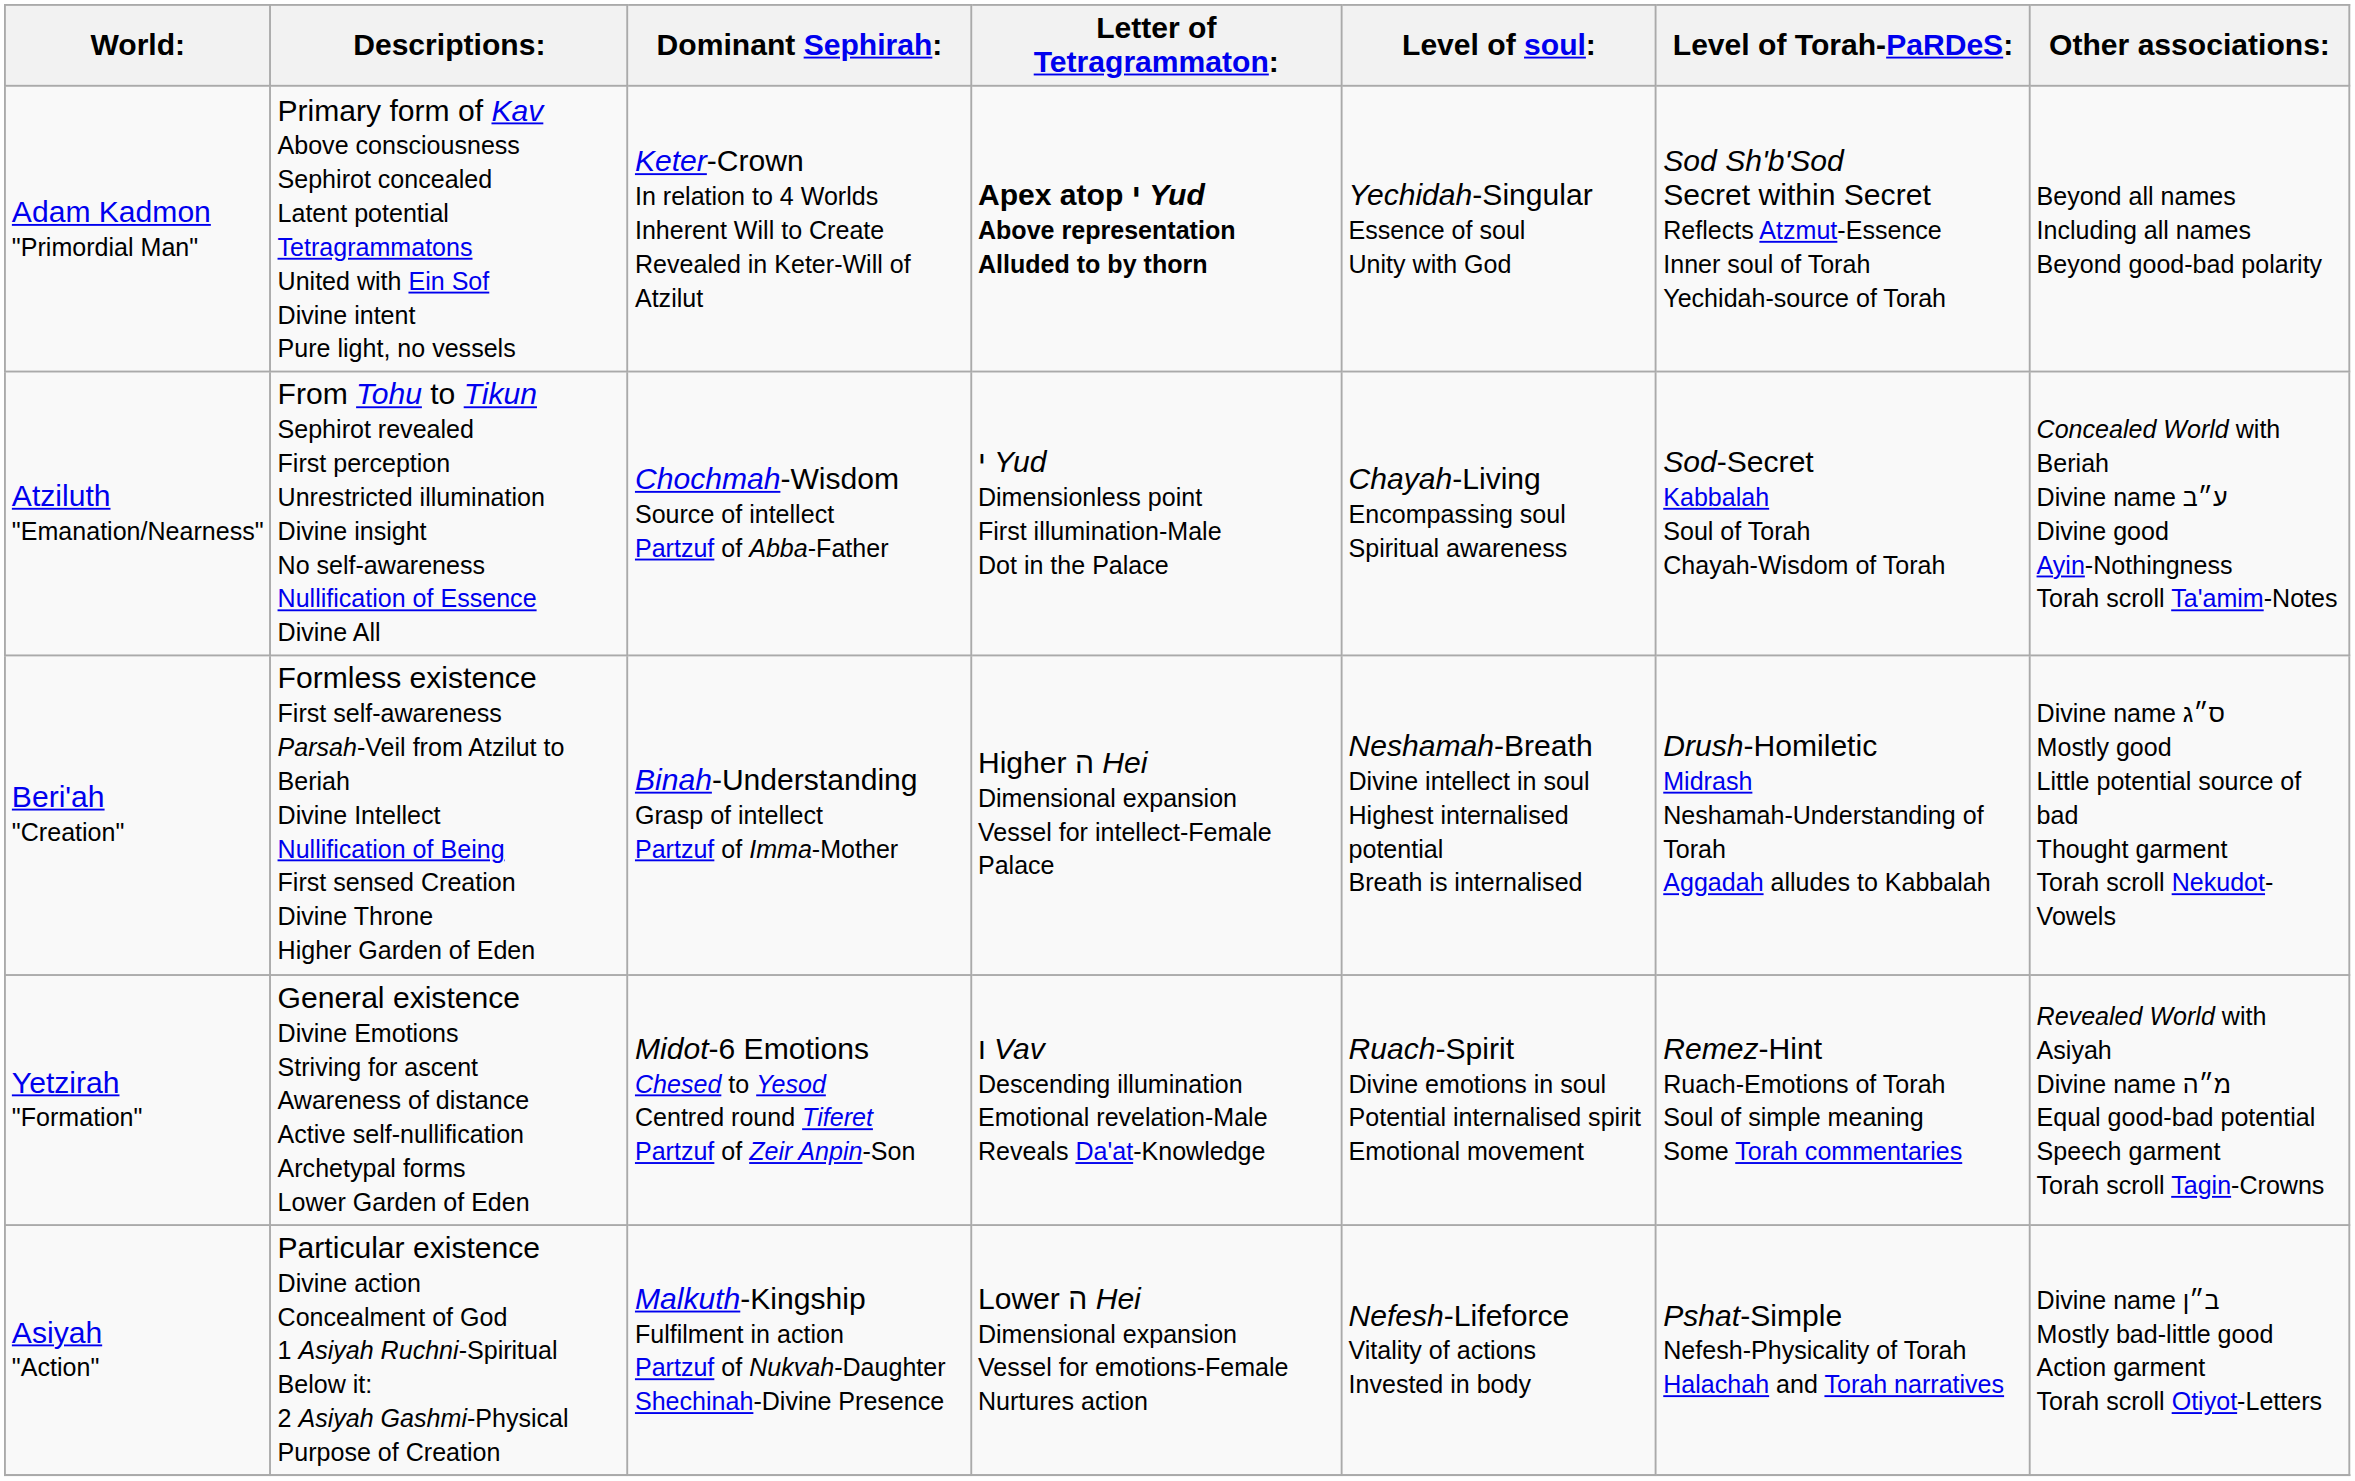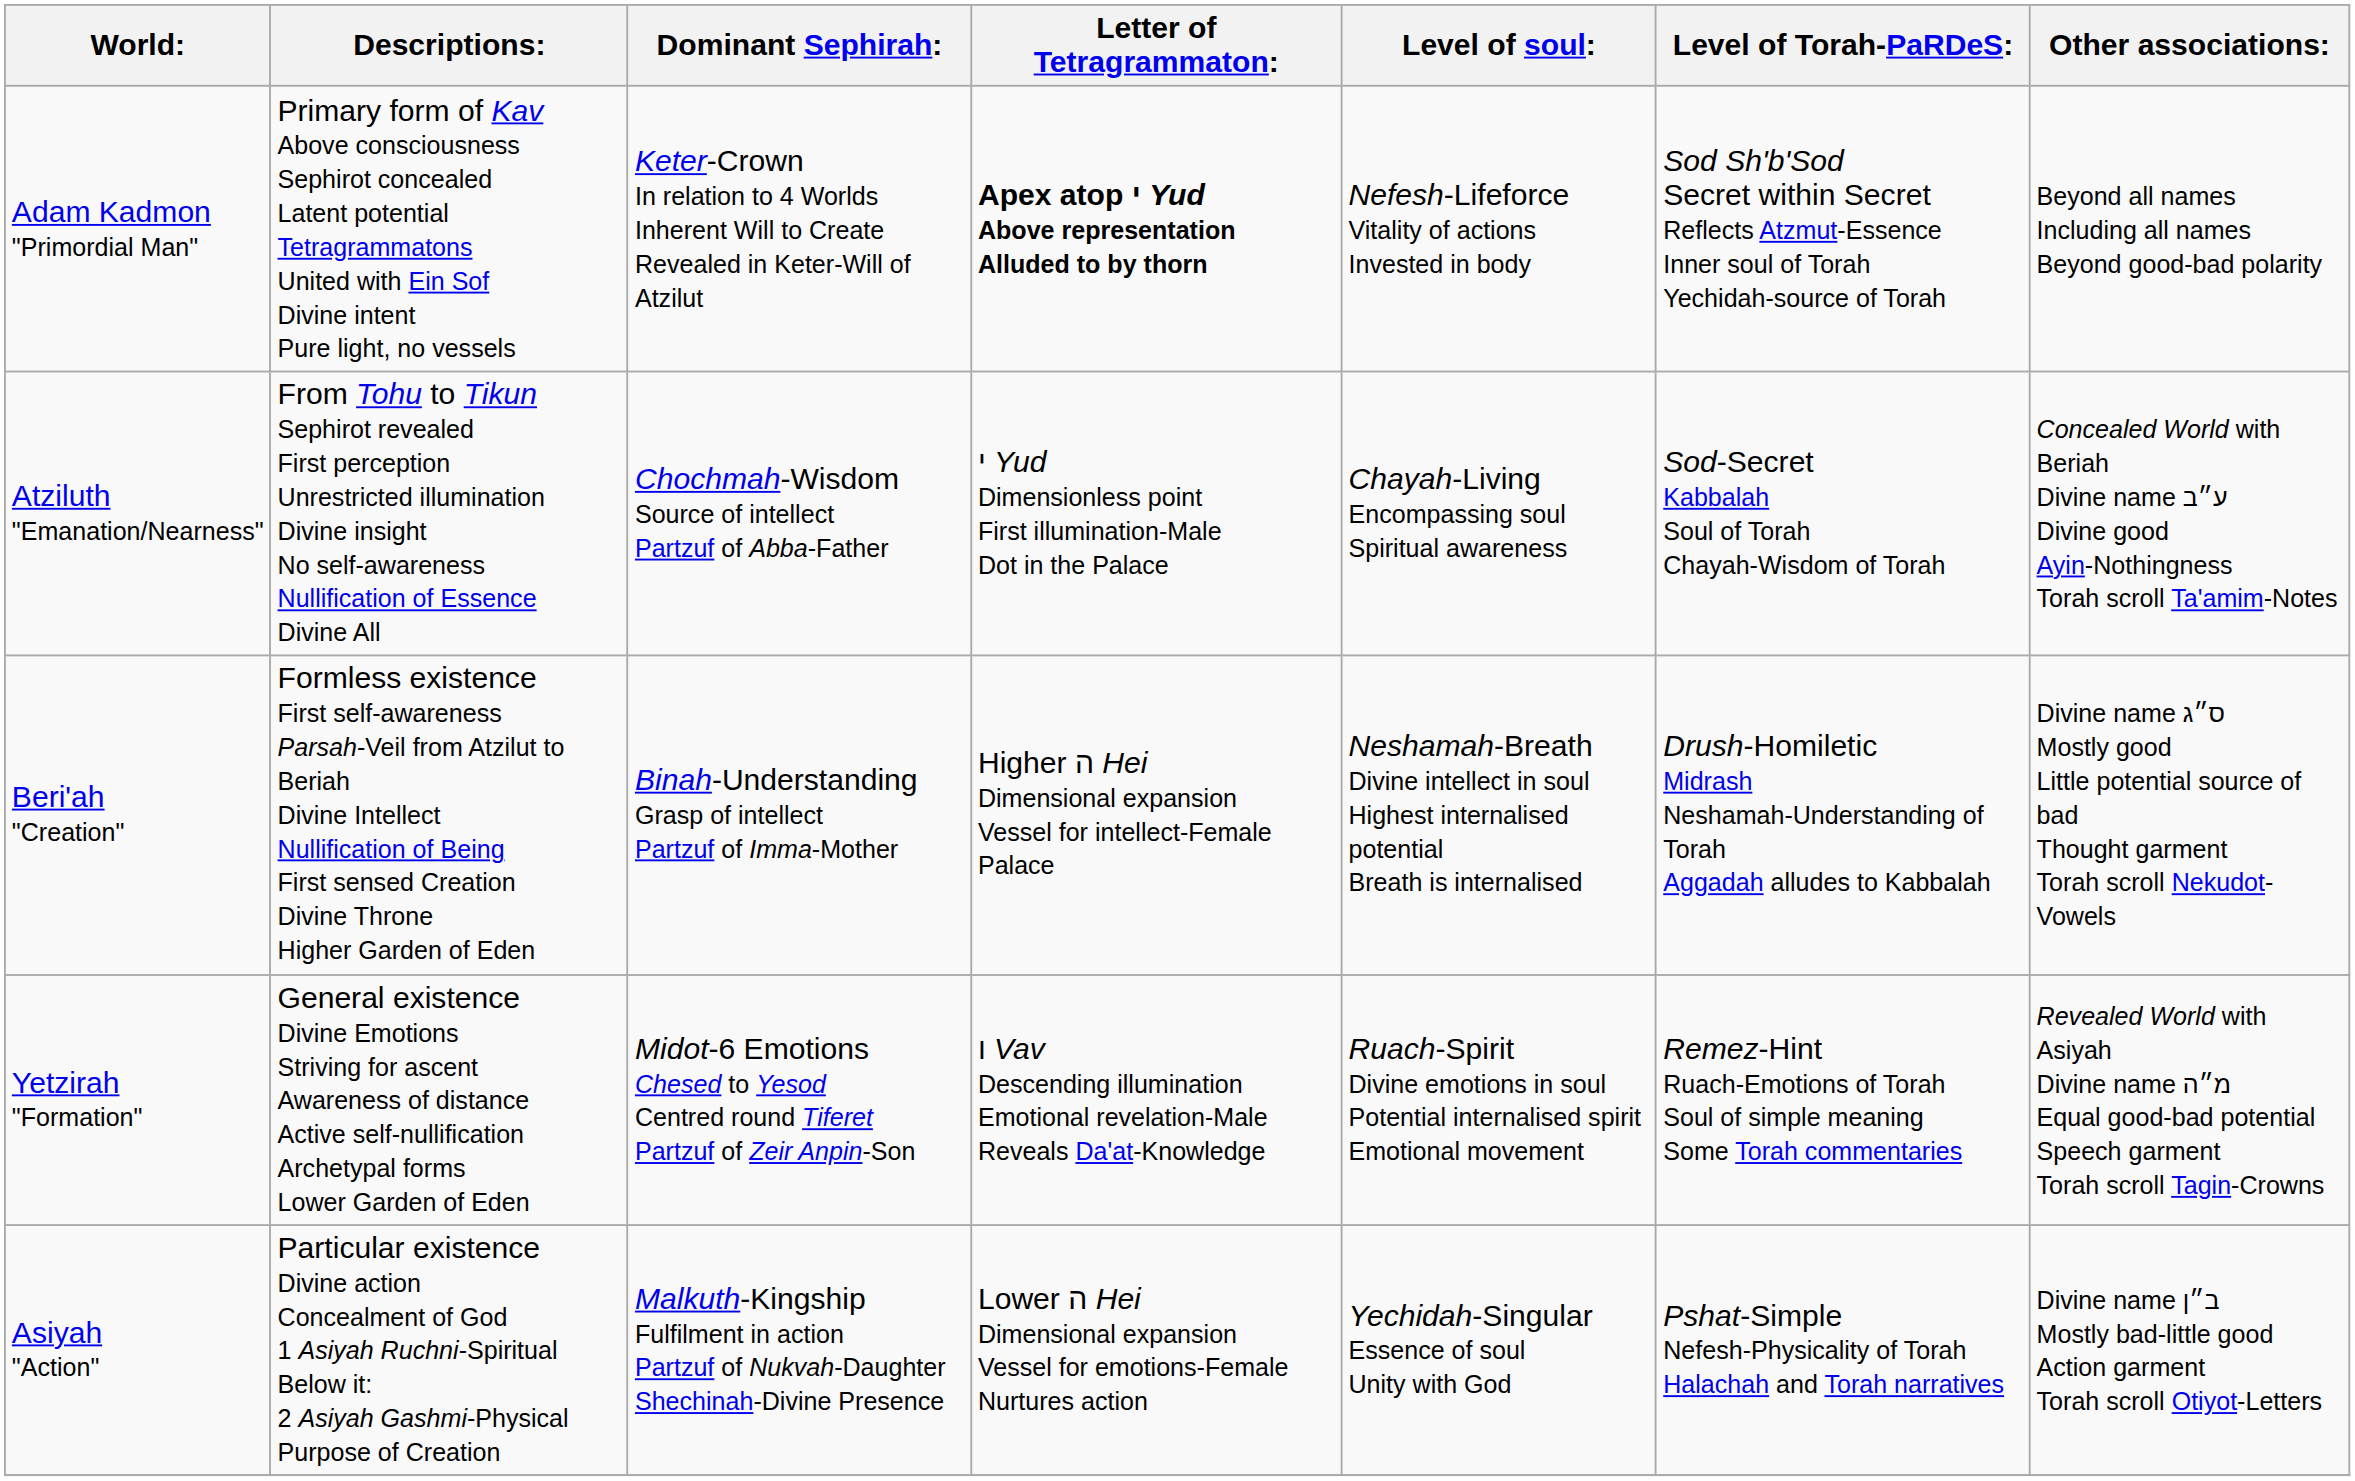(1471, 228) Yechidah-Singular Essence of soul Unity with God -> (1459, 228) Nefesh-Lifeforce Vitality of actions Invested in body
(1459, 1349) Nefesh-Lifeforce Vitality of actions Invested in body -> (1471, 1349) Yechidah-Singular Essence of soul Unity with God
